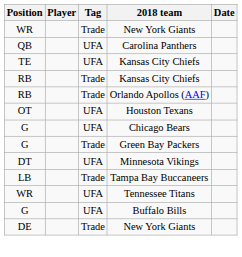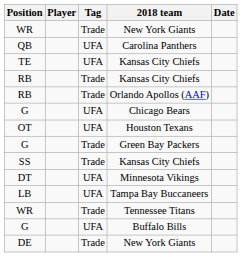rows swapped: (25, 128) <-> (25, 111)
+ row: (25, 161)
(93, 177) Trade -> (93, 194) UFA
(93, 194) UFA -> (93, 210) Trade
